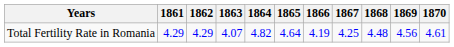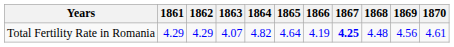(349, 32) normal -> (349, 32) bold
